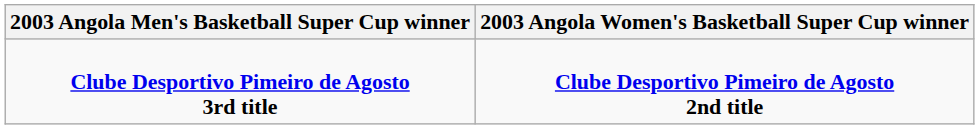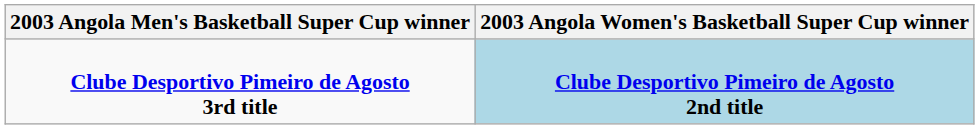(725, 93) no background -> (725, 93) lightblue background
